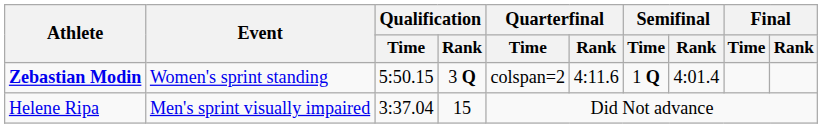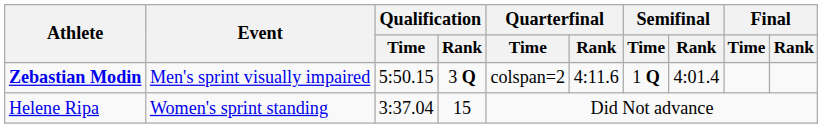(239, 78) Women's sprint standing -> (260, 78) Men's sprint visually impaired
(260, 108) Men's sprint visually impaired -> (239, 108) Women's sprint standing
